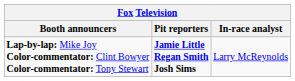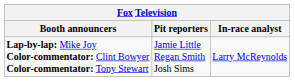(181, 57) bold -> (180, 57) normal
